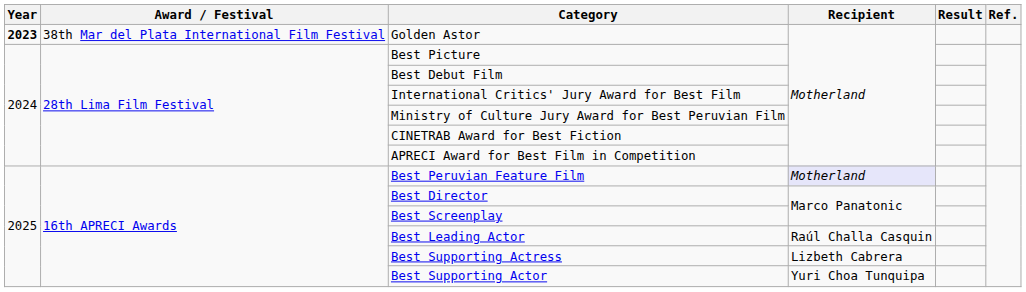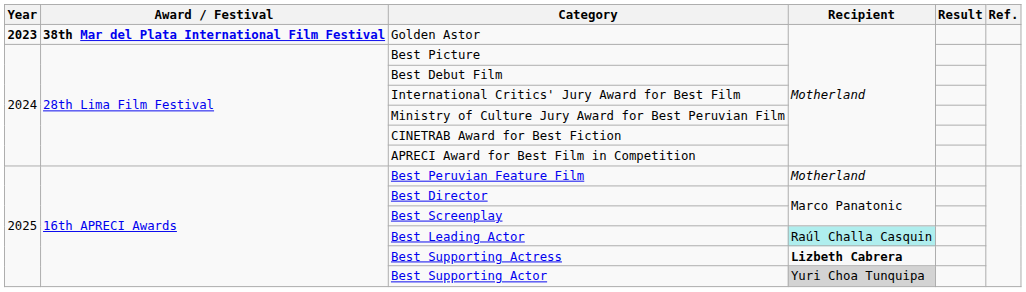(214, 35) normal -> (214, 35) bold
(828, 176) lavender background -> (828, 176) no background
(862, 236) no background -> (862, 236) paleturquoise background
(847, 256) normal -> (847, 256) bold
(858, 276) no background -> (858, 276) lightgrey background
